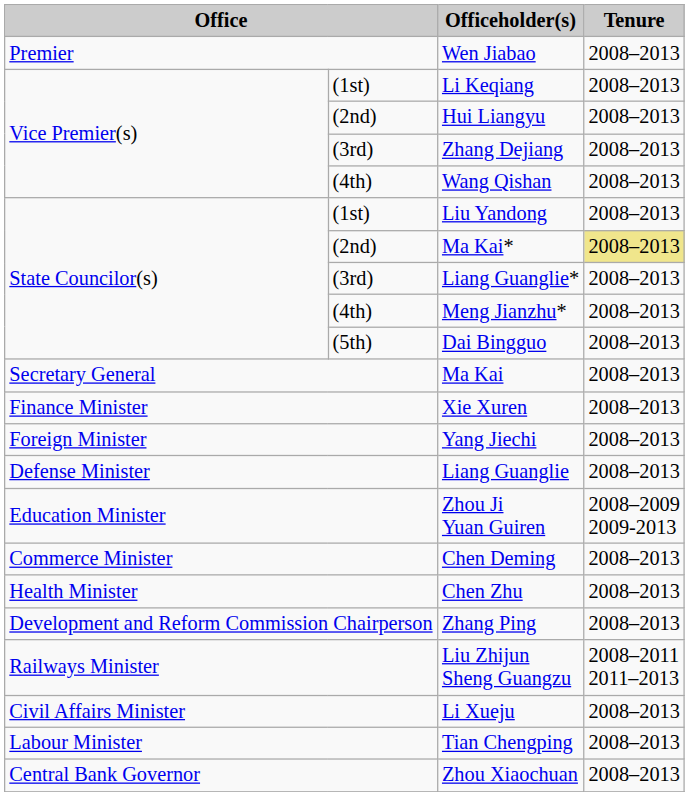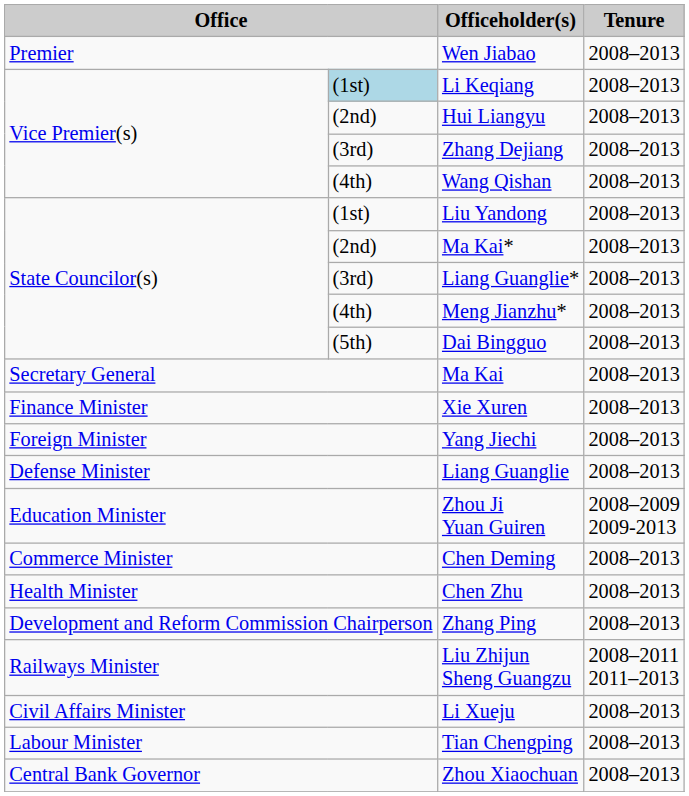(351, 85) no background -> (351, 85) lightblue background
(634, 246) khaki background -> (634, 246) no background
